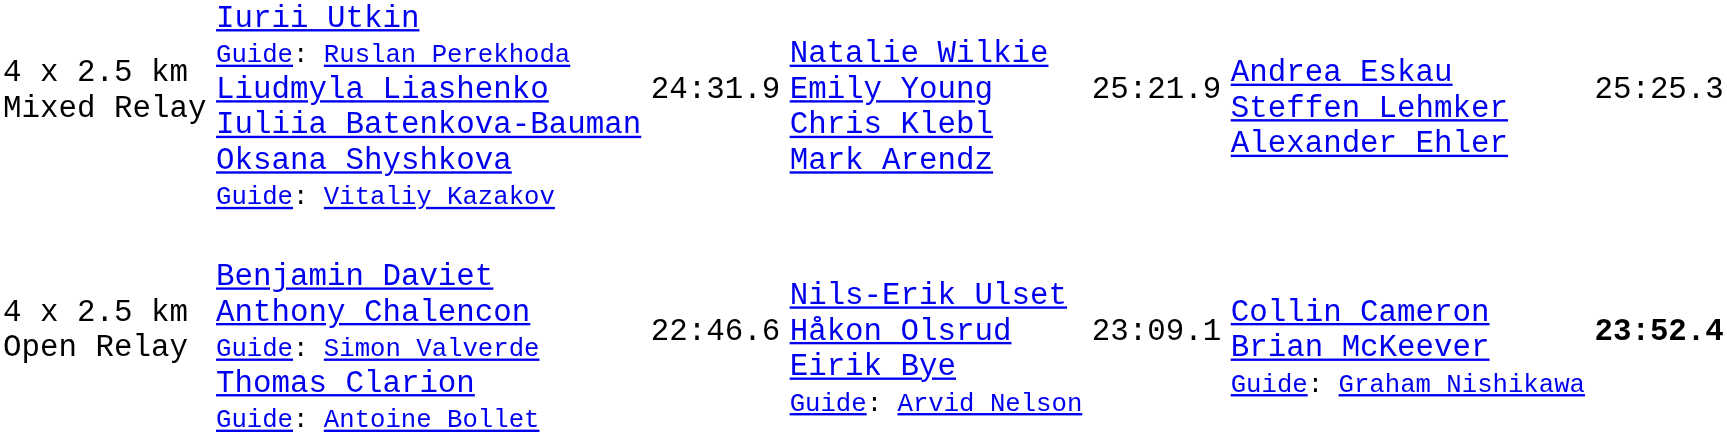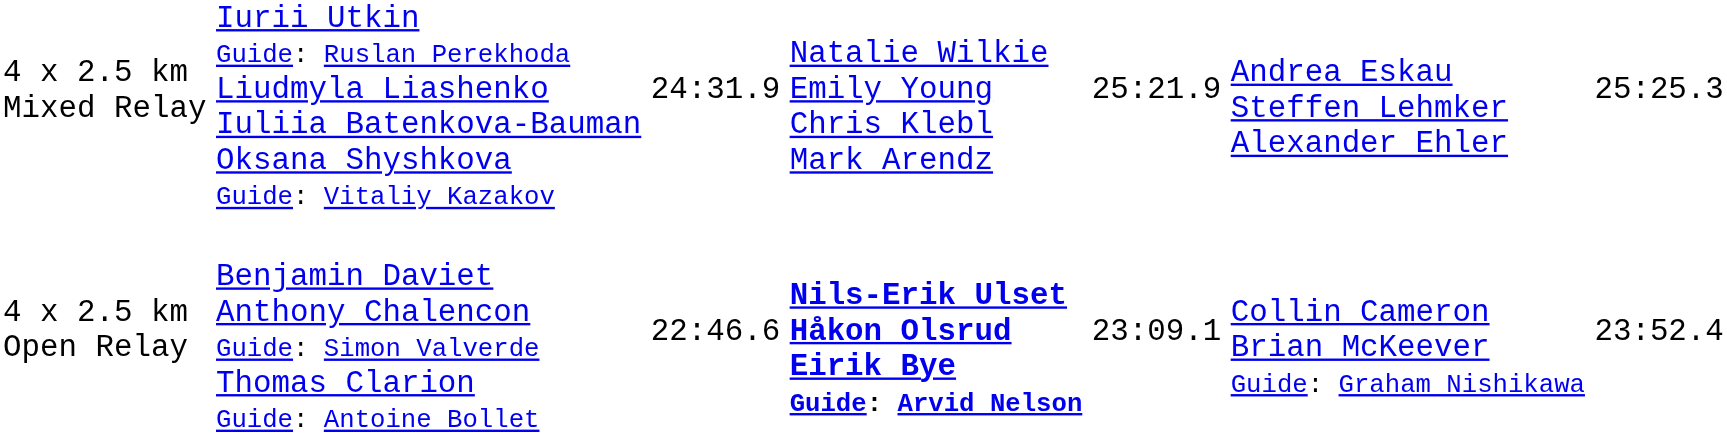(936, 347) normal -> (936, 348) bold
(1659, 330) bold -> (1659, 330) normal
